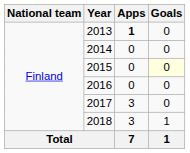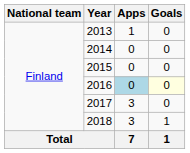(131, 31) bold -> (131, 31) normal
(167, 67) lightyellow background -> (167, 67) no background
(131, 85) no background -> (131, 85) lightblue background
(167, 85) no background -> (167, 85) lightyellow background
